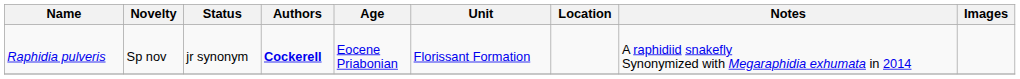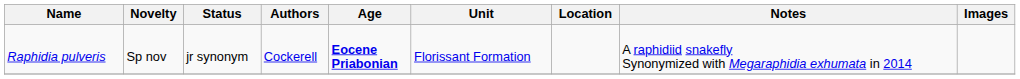(293, 56) bold -> (290, 56) normal
(367, 56) normal -> (365, 56) bold
